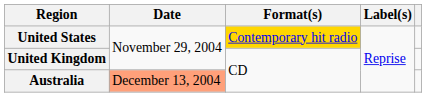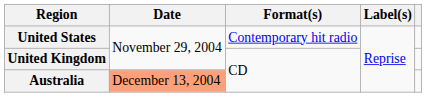(293, 37) gold background -> (293, 37) no background
